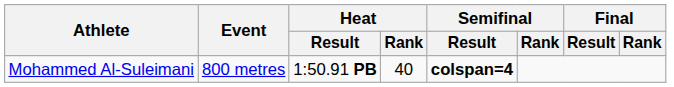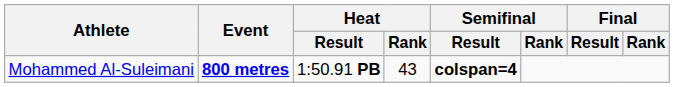(244, 69) normal -> (246, 69) bold
(404, 69) 40 -> (408, 69) 43
